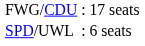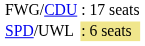(106, 31) no background -> (106, 31) khaki background
